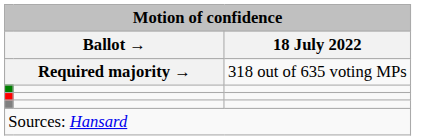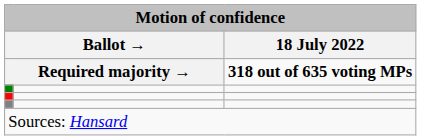(317, 71) normal -> (320, 71) bold
